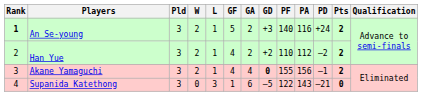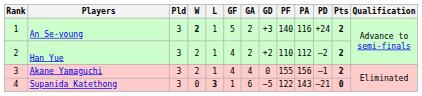(16, 29) bold -> (16, 29) normal
(197, 29) normal -> (197, 29) bold
(268, 71) bold -> (268, 71) normal
(215, 84) normal -> (215, 84) bold
